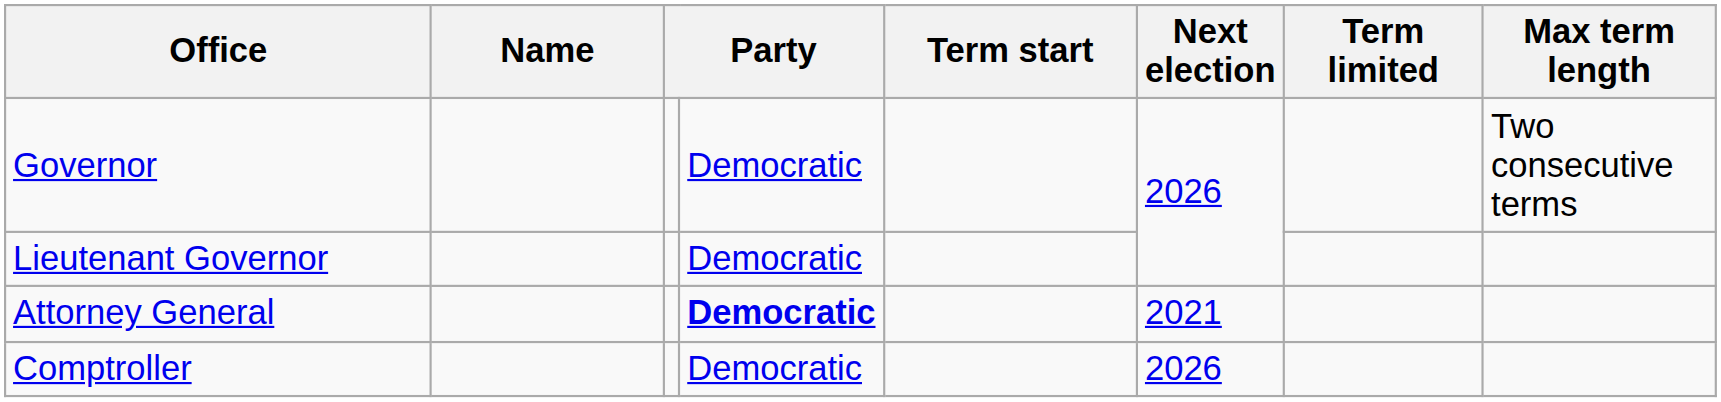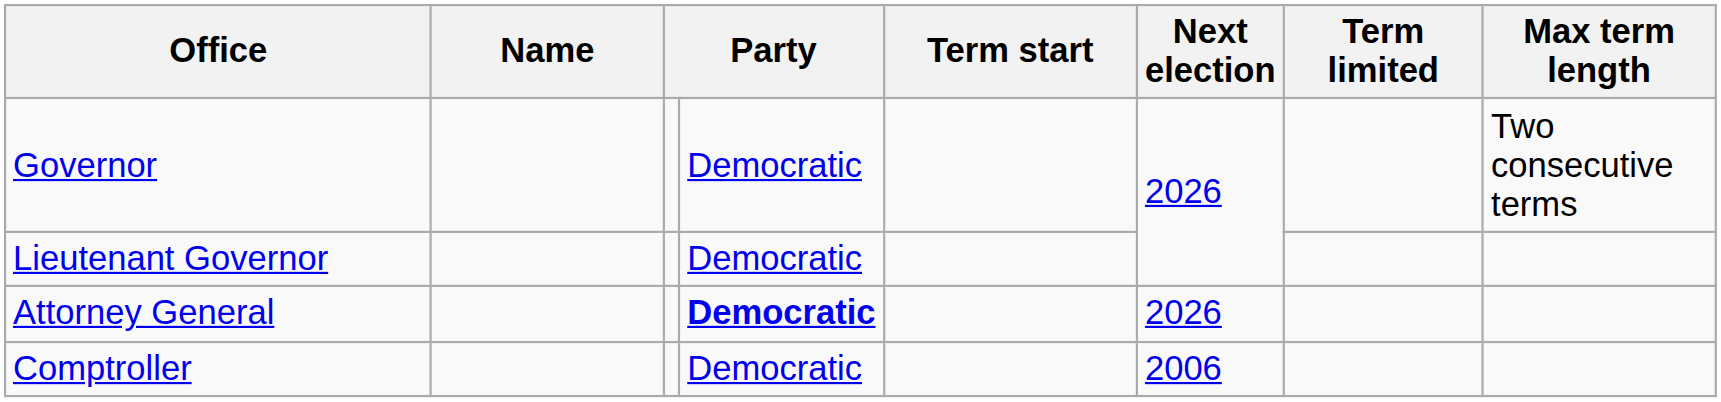(1183, 312) 2021 -> (1183, 312) 2026
(1183, 367) 2026 -> (1183, 367) 2006
